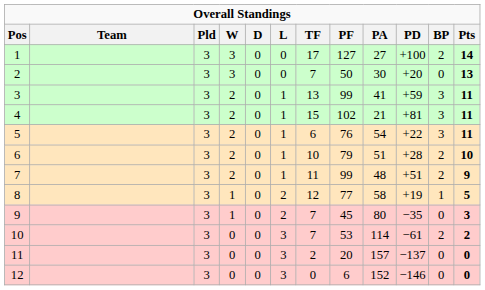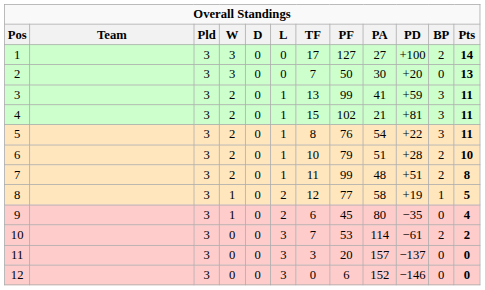(313, 134) 6 -> (313, 134) 8
(467, 174) 9 -> (467, 174) 8
(313, 214) 7 -> (313, 214) 6
(467, 214) 3 -> (467, 214) 4
(313, 255) 2 -> (313, 255) 3
